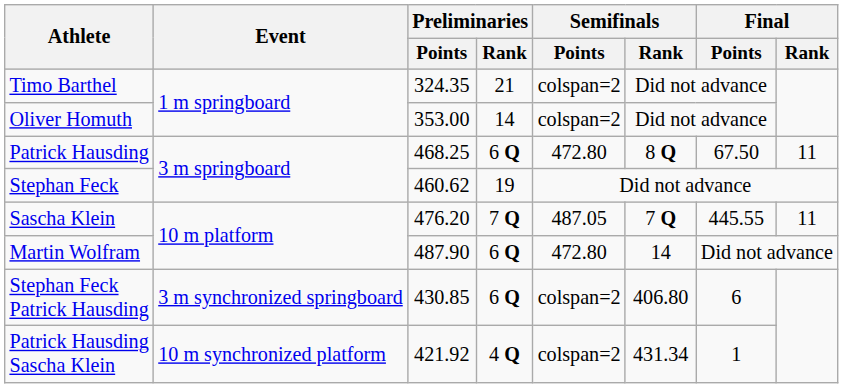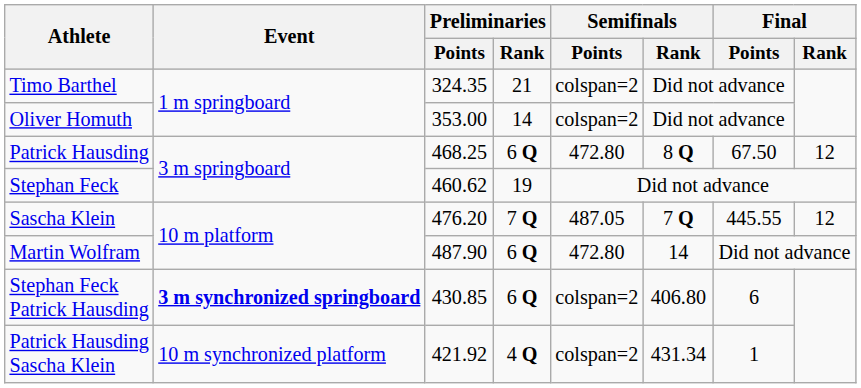(807, 152) 11 -> (825, 152) 12
(807, 219) 11 -> (825, 219) 12
(280, 297) normal -> (289, 297) bold
